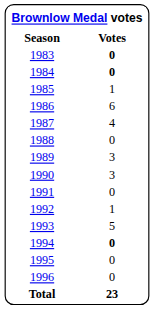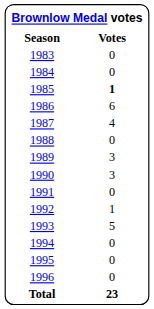(112, 55) bold -> (112, 55) normal
(112, 72) bold -> (112, 72) normal
(112, 89) normal -> (112, 89) bold
(112, 243) bold -> (112, 243) normal
